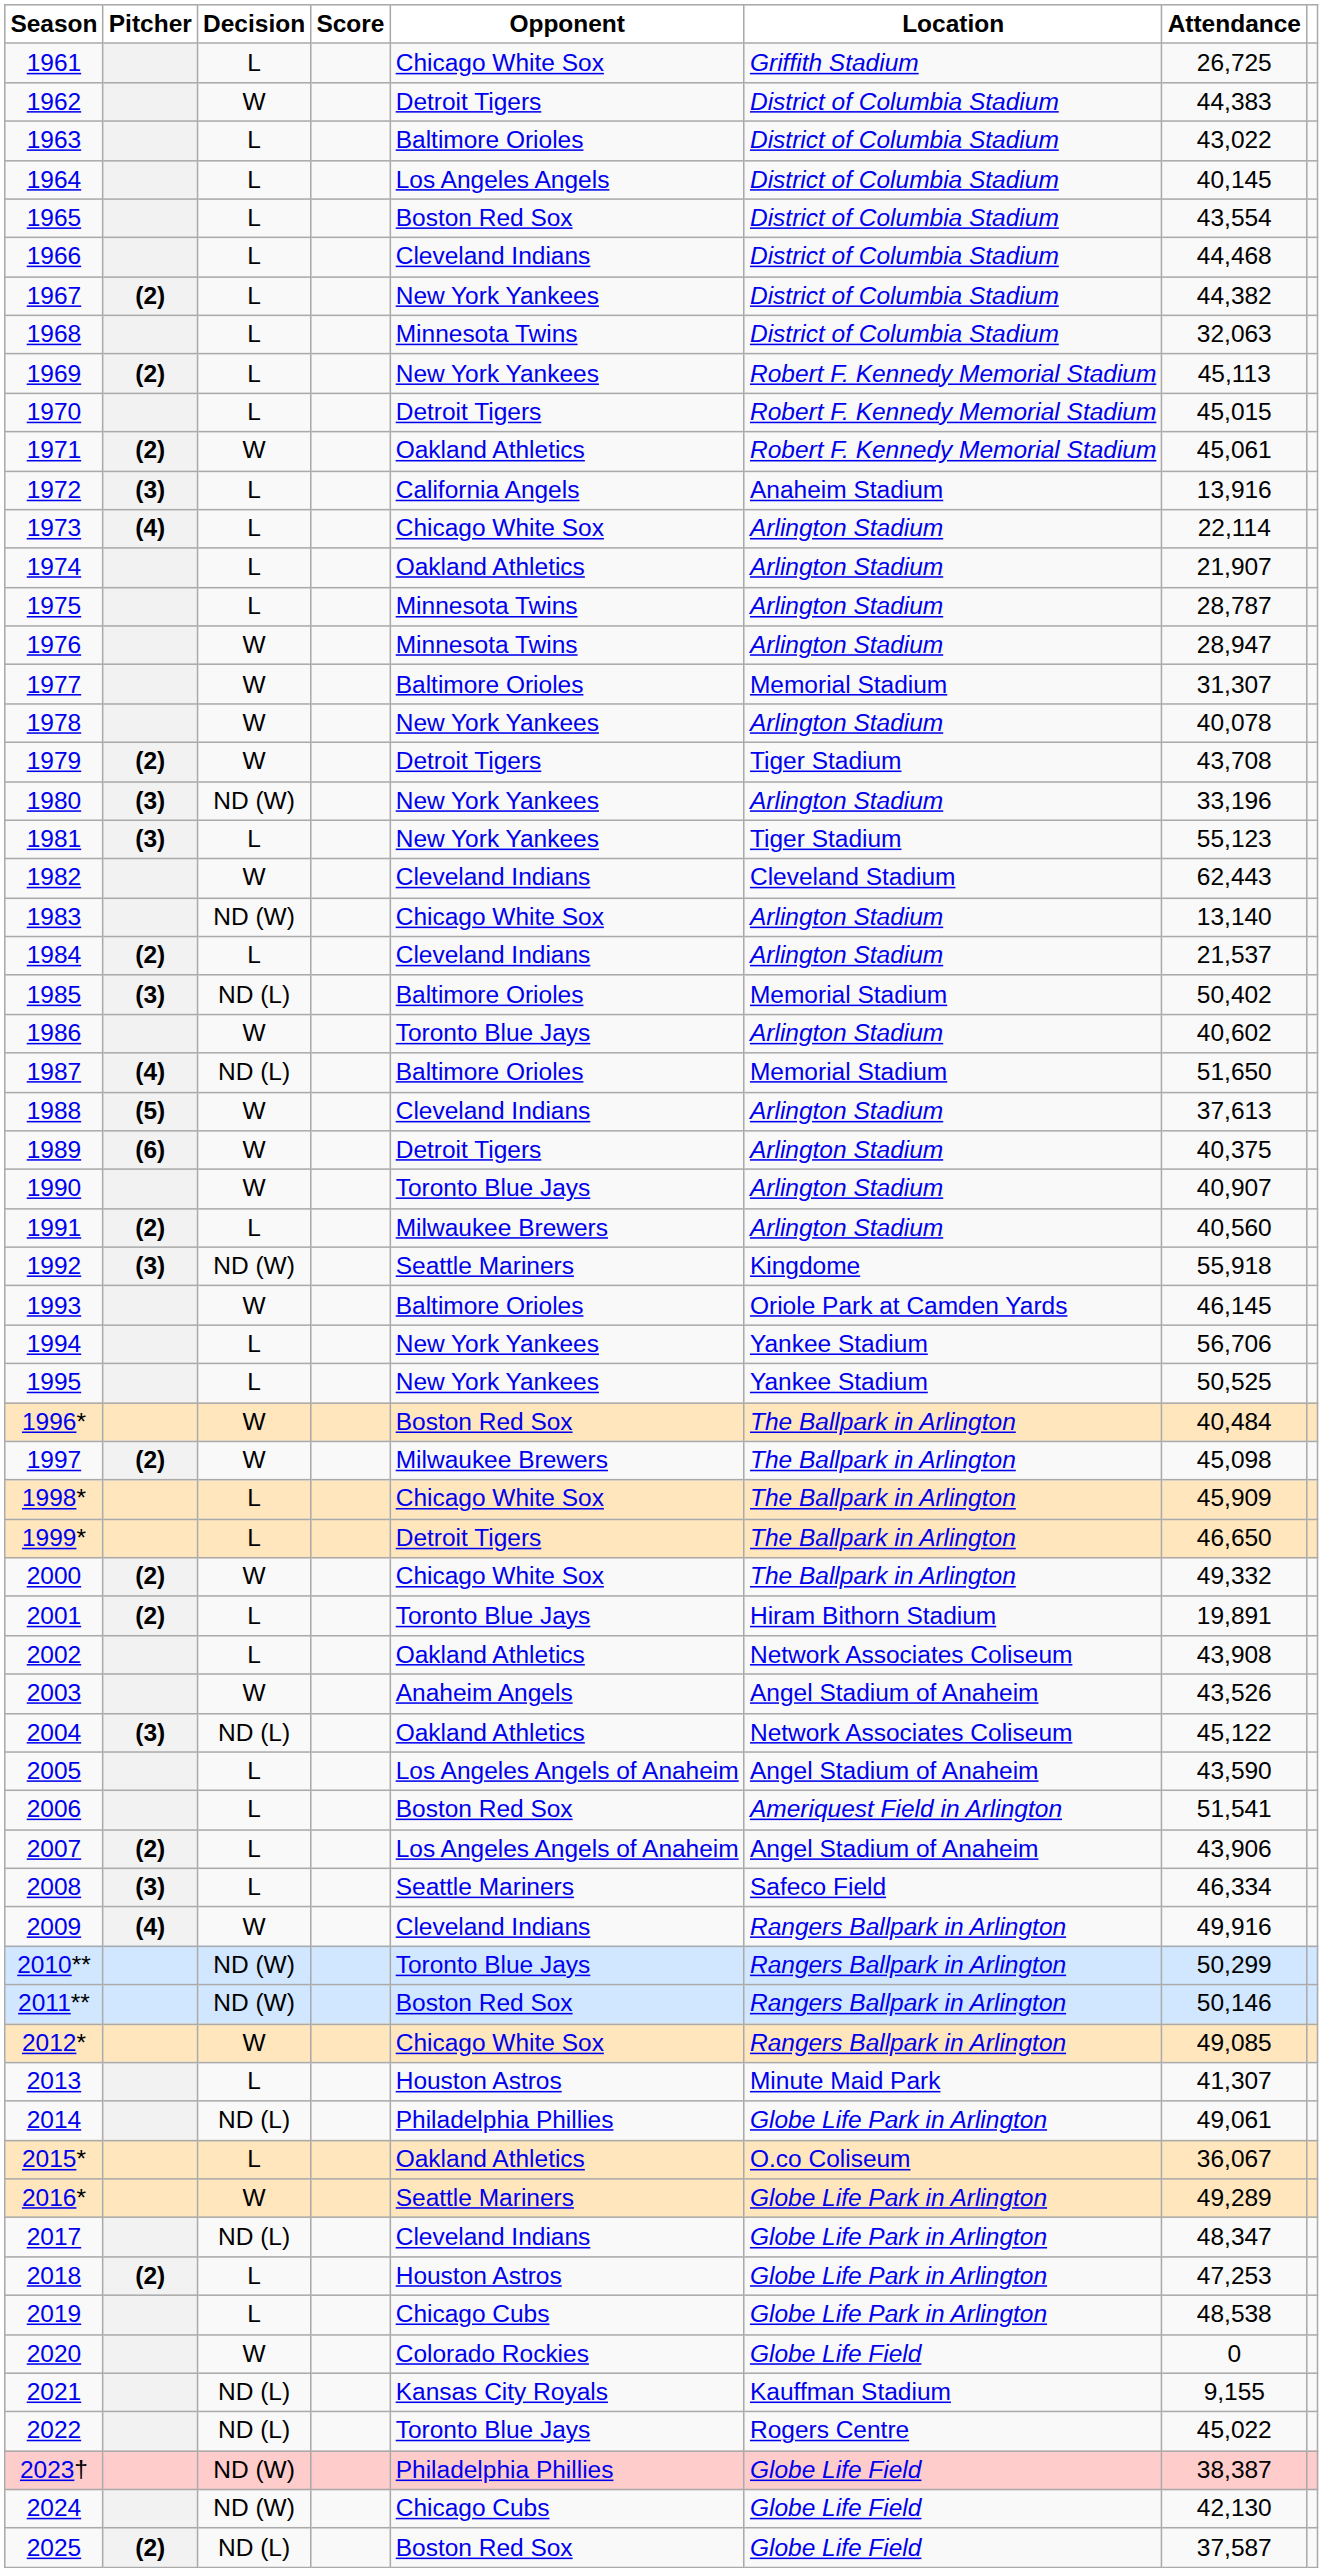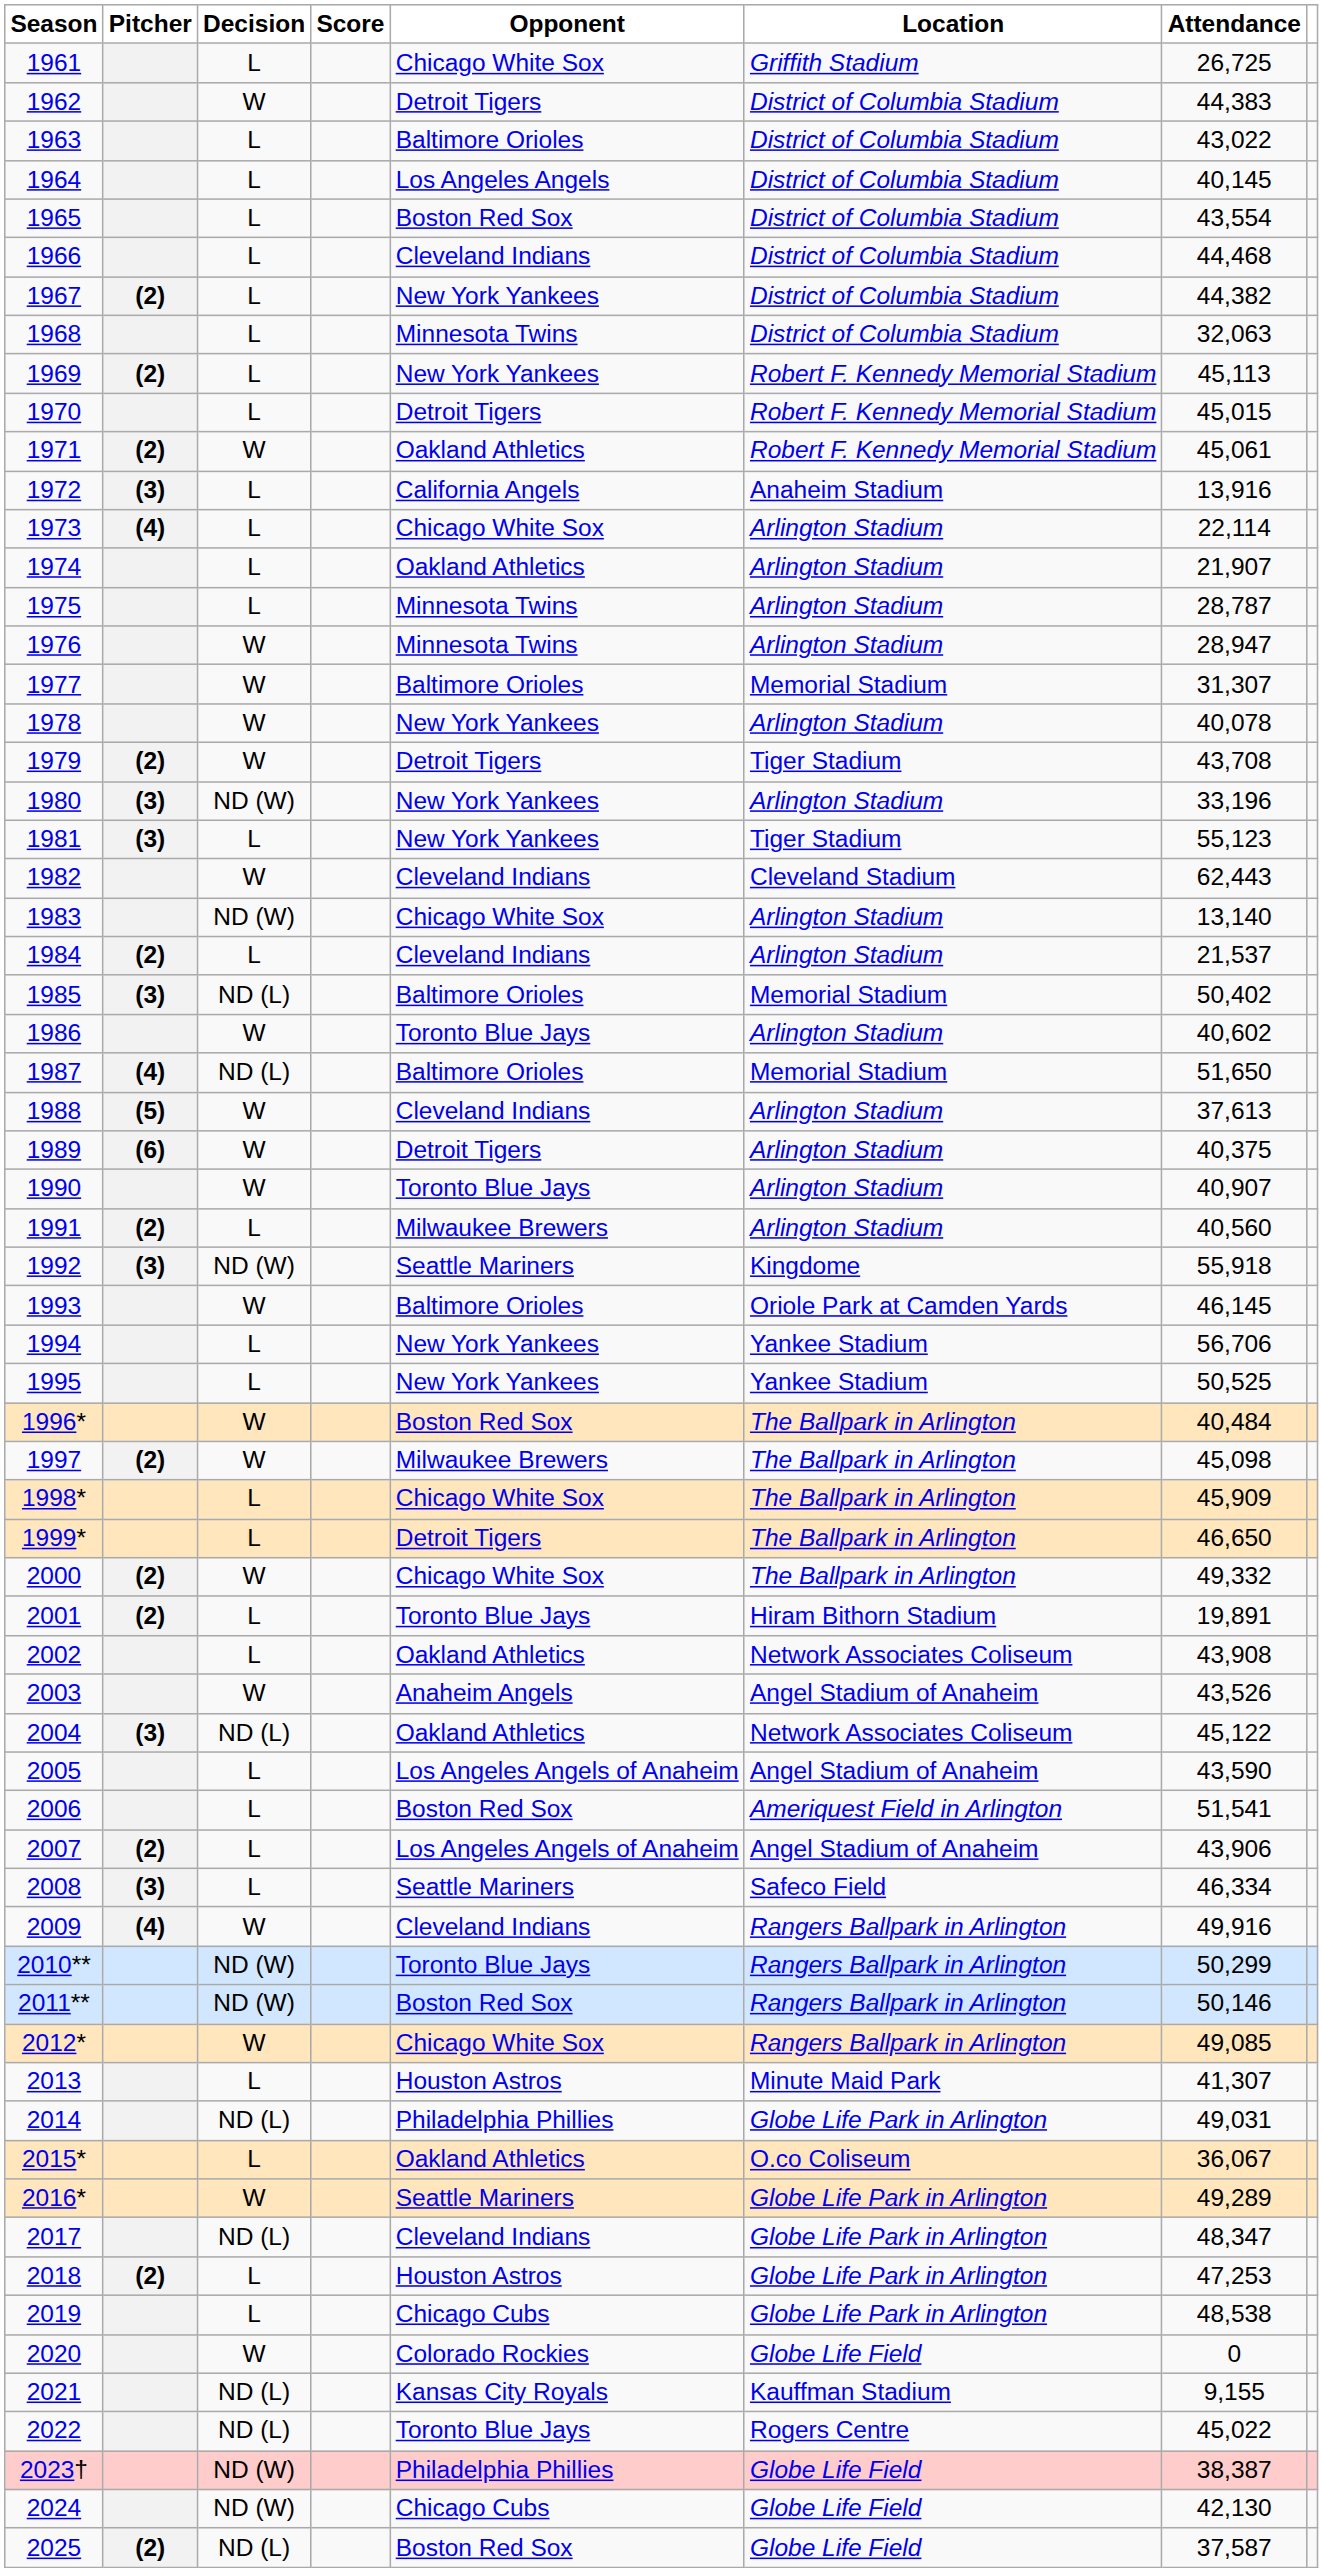(1234, 2120) 49,061 -> (1234, 2120) 49,031
